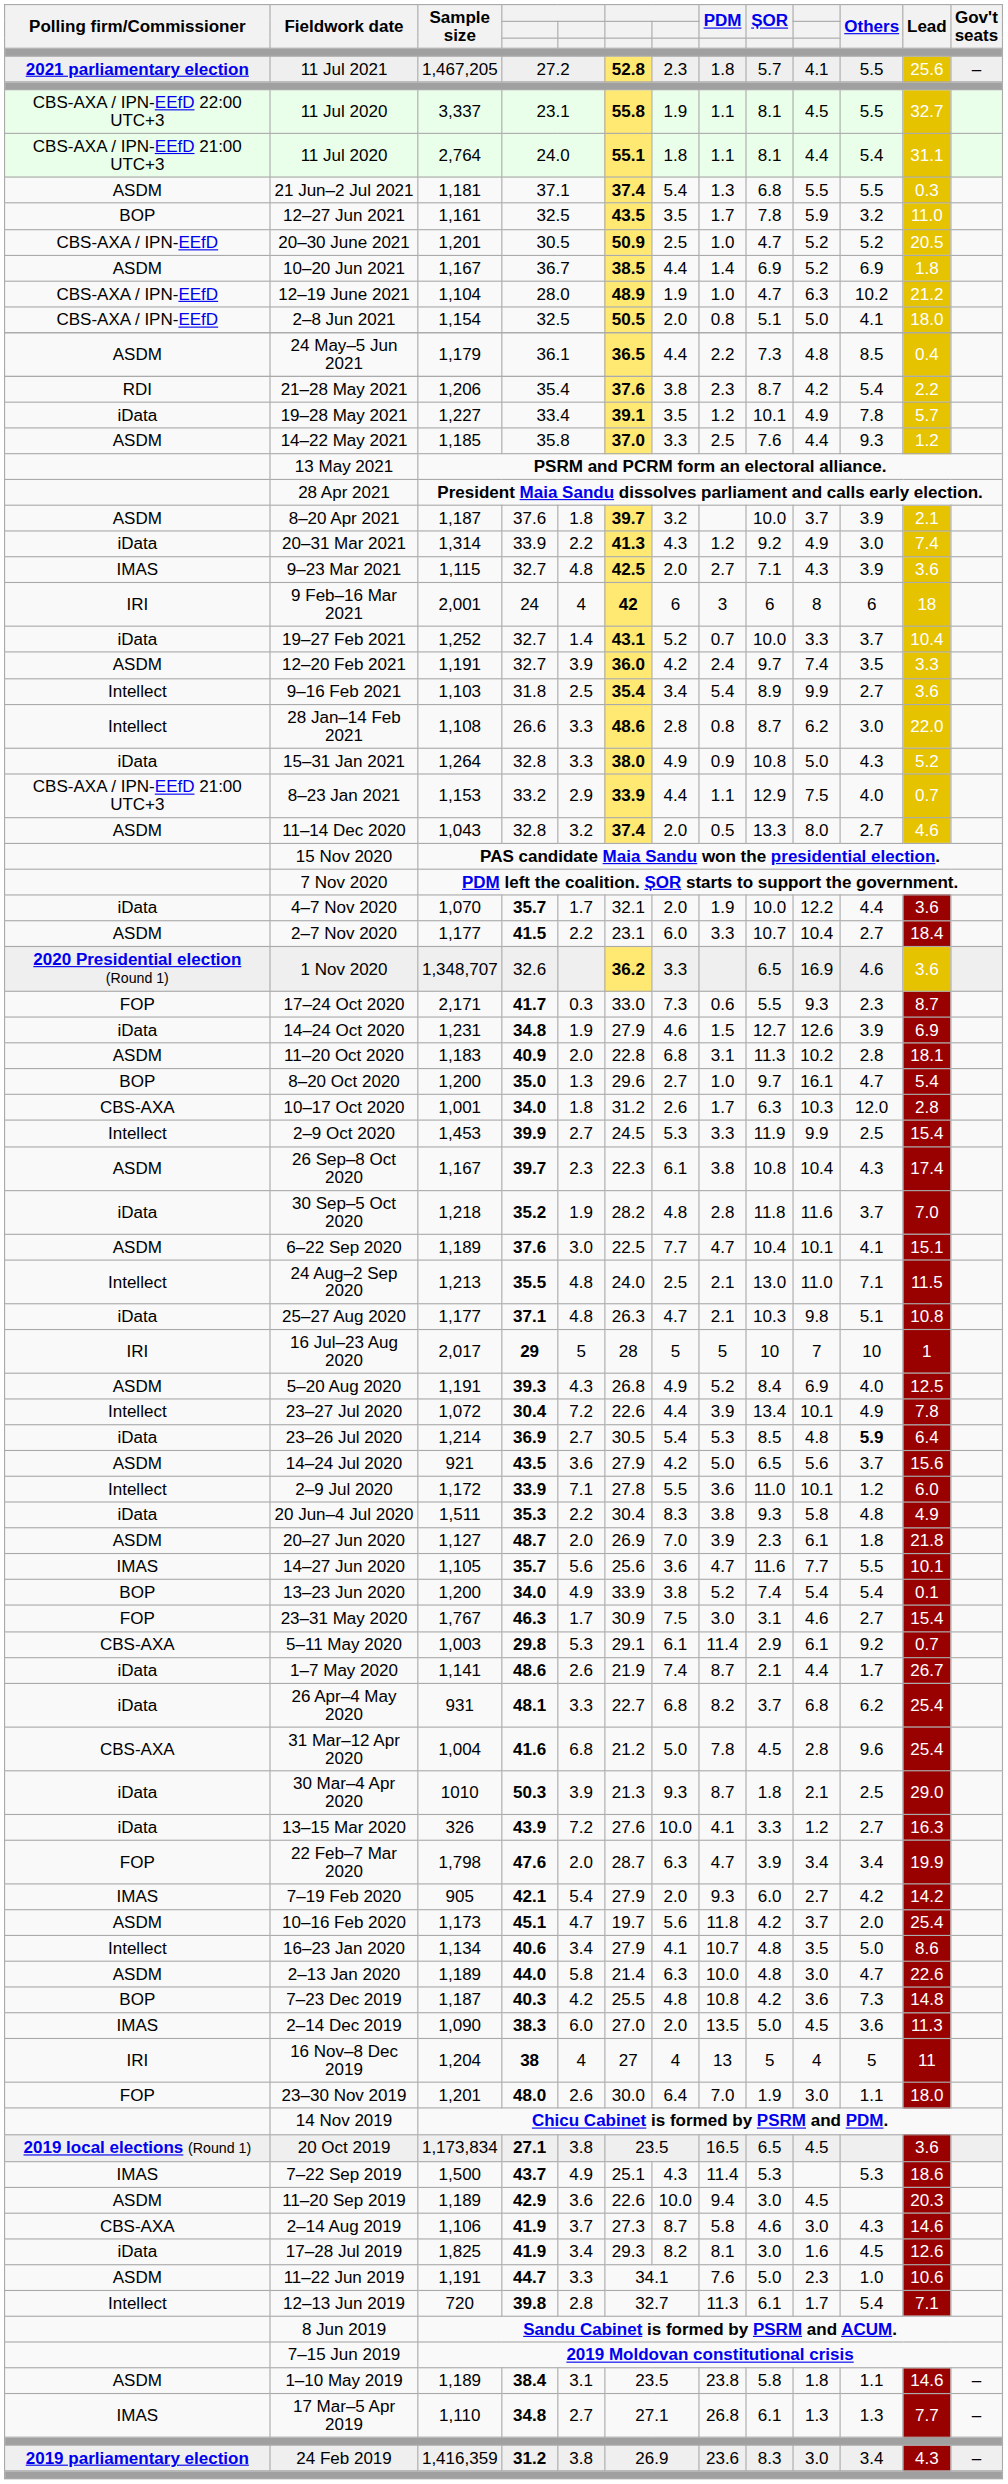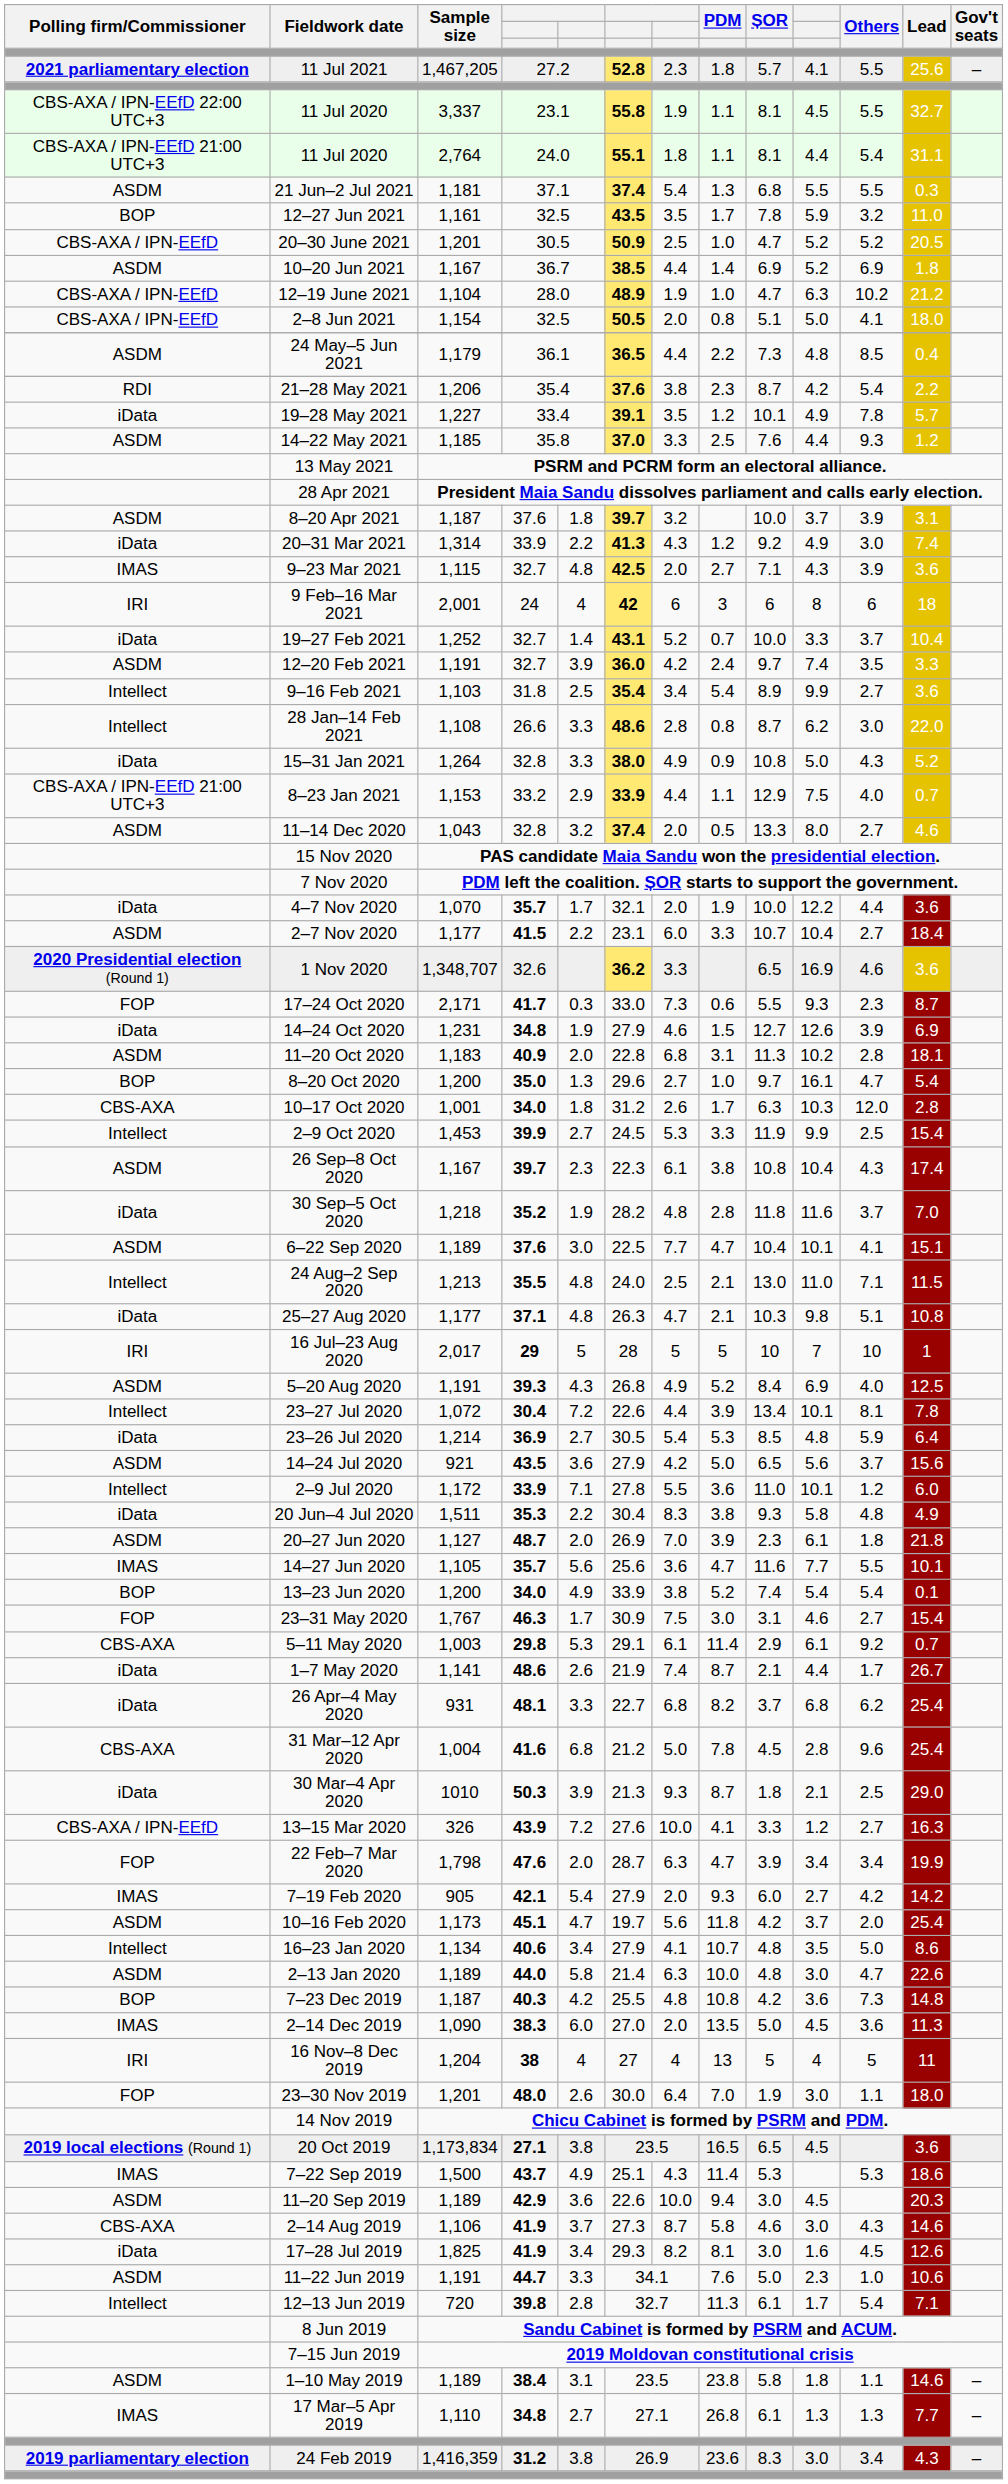(927, 518) 2.1 -> (927, 518) 3.1
(872, 1411) 4.9 -> (872, 1411) 8.1
(872, 1437) bold -> (872, 1437) normal
(137, 1827) iData -> (137, 1827) CBS-AXA / IPN-EEfD
